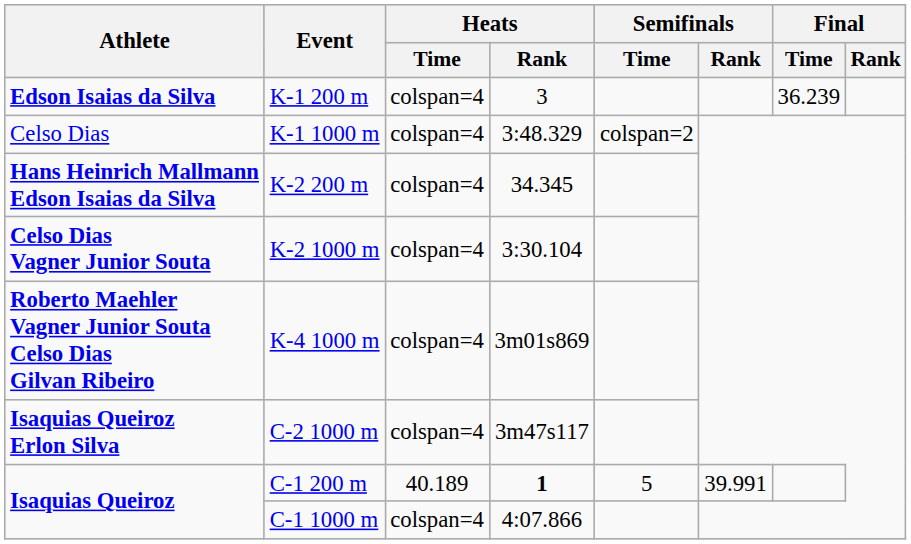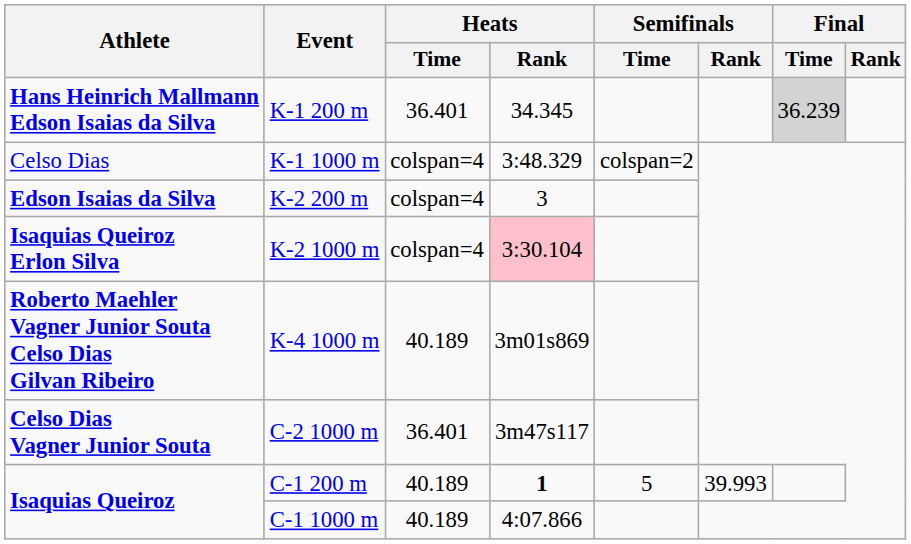(113, 96) Edson Isaias da Silva -> (135, 110) Hans Heinrich Mallmann Edson Isaias da Silva
(437, 96) colspan=4 -> (437, 110) 36.401
(542, 96) 3 -> (542, 110) 34.345
(809, 96) no background -> (809, 110) lightgrey background
(135, 185) Hans Heinrich Mallmann Edson Isaias da Silva -> (113, 198) Edson Isaias da Silva
(542, 185) 34.345 -> (542, 198) 3
(110, 249) Celso Dias Vagner Junior Souta -> (92, 249) Isaquias Queiroz Erlon Silva
(542, 249) no background -> (542, 249) pink background
(437, 340) colspan=4 -> (437, 340) 40.189
(92, 432) Isaquias Queiroz Erlon Silva -> (110, 432) Celso Dias Vagner Junior Souta
(437, 432) colspan=4 -> (437, 432) 36.401
(736, 482) 39.991 -> (736, 482) 39.993
(437, 520) colspan=4 -> (437, 520) 40.189
